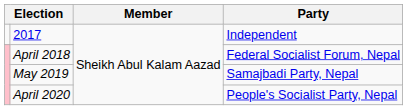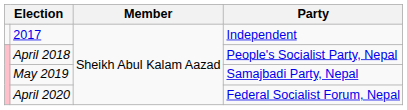(313, 54) Federal Socialist Forum, Nepal -> (312, 54) People's Socialist Party, Nepal
(312, 94) People's Socialist Party, Nepal -> (313, 94) Federal Socialist Forum, Nepal
